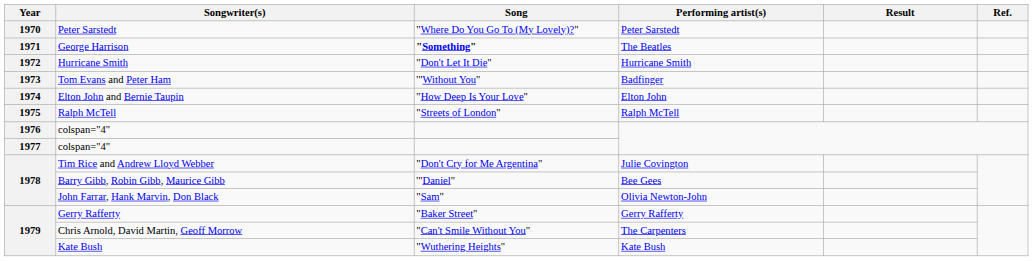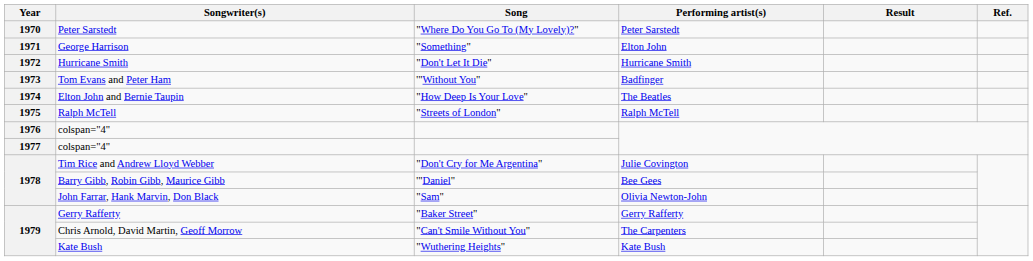(446, 46) bold -> (444, 46) normal
(646, 46) The Beatles -> (644, 46) Elton John
(644, 96) Elton John -> (646, 96) The Beatles
